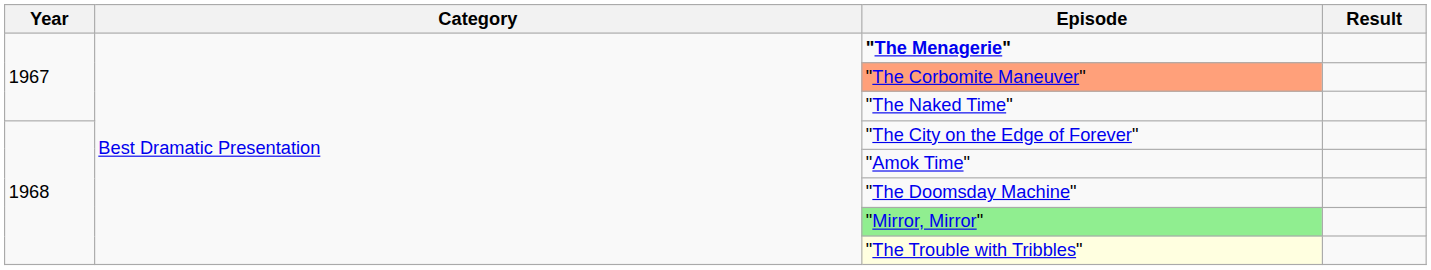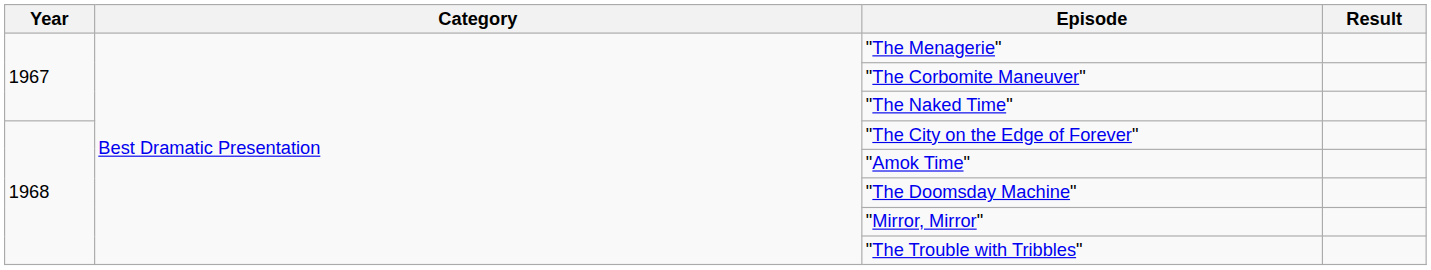(938, 47) bold -> (934, 47) normal
(976, 76) lightsalmon background -> (976, 76) no background
(925, 221) lightgreen background -> (925, 221) no background
(974, 250) lightyellow background -> (974, 250) no background
